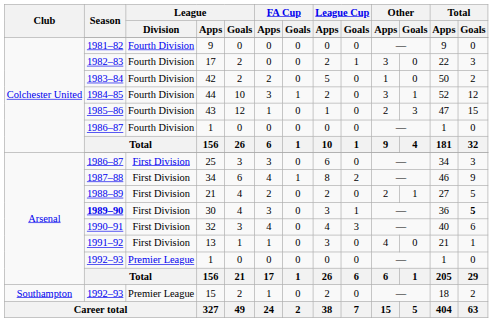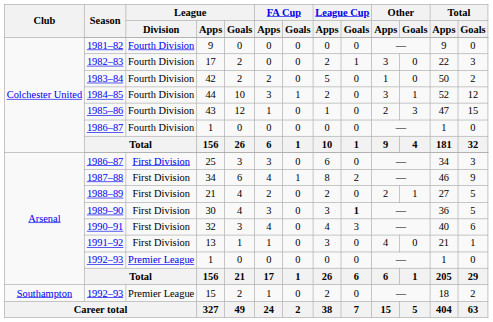(105, 210) bold -> (105, 210) normal
(356, 210) normal -> (356, 210) bold
(473, 210) bold -> (473, 210) normal
